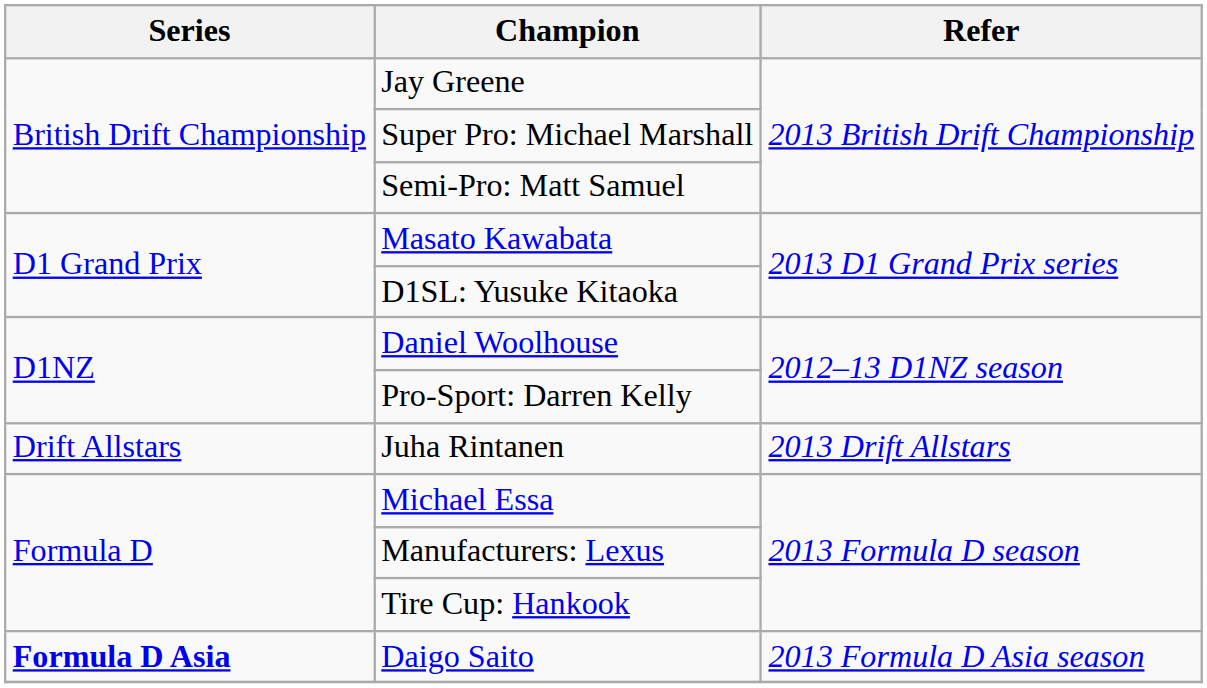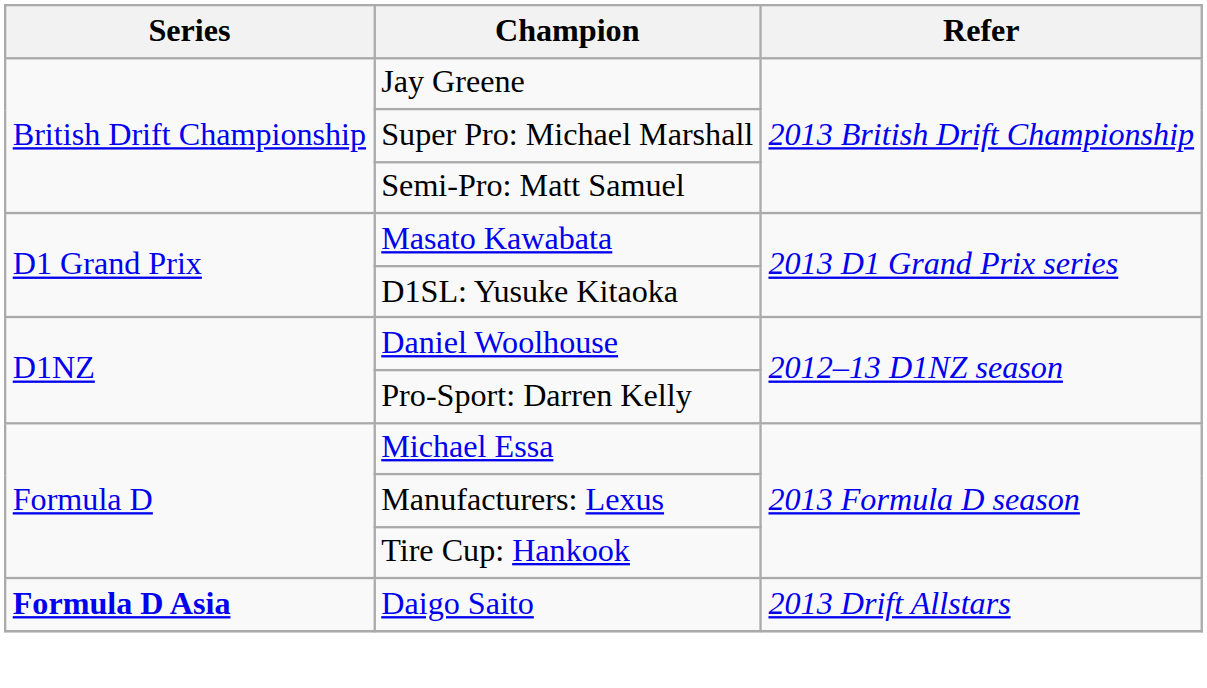- row: (473, 447)
(956, 655) 2013 Formula D Asia season -> (890, 603) 2013 Drift Allstars
